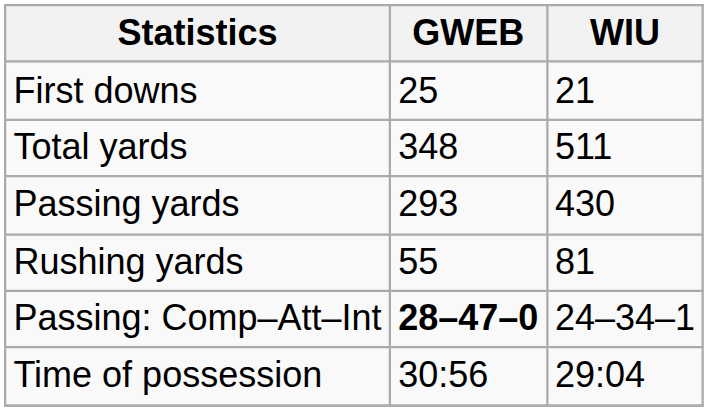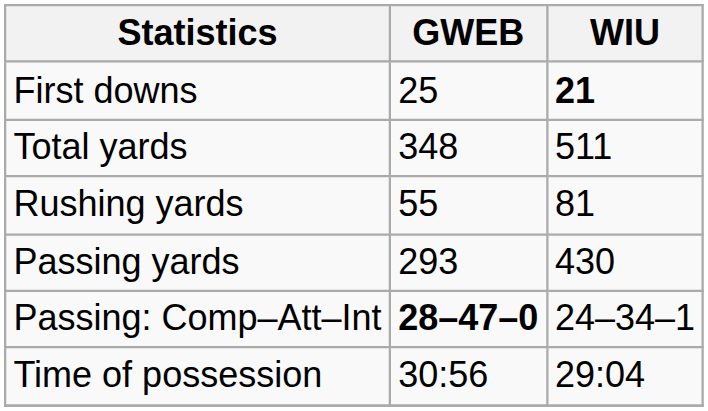(575, 90) normal -> (575, 90) bold
rows swapped: (128, 261) <-> (126, 204)
